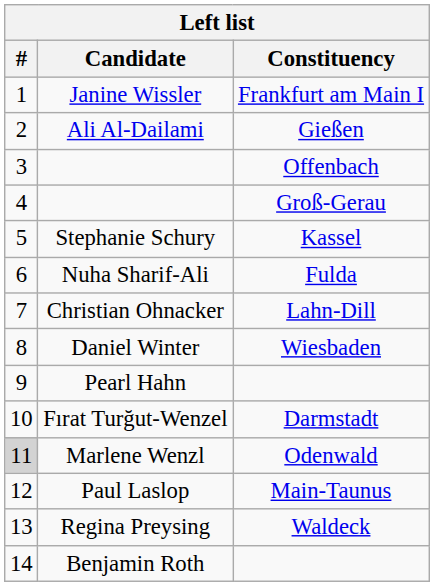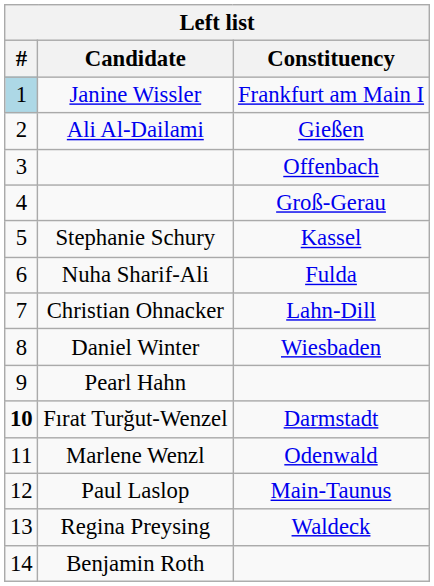(21, 94) no background -> (21, 94) lightblue background
(21, 418) normal -> (21, 418) bold
(21, 454) lightgrey background -> (21, 454) no background
